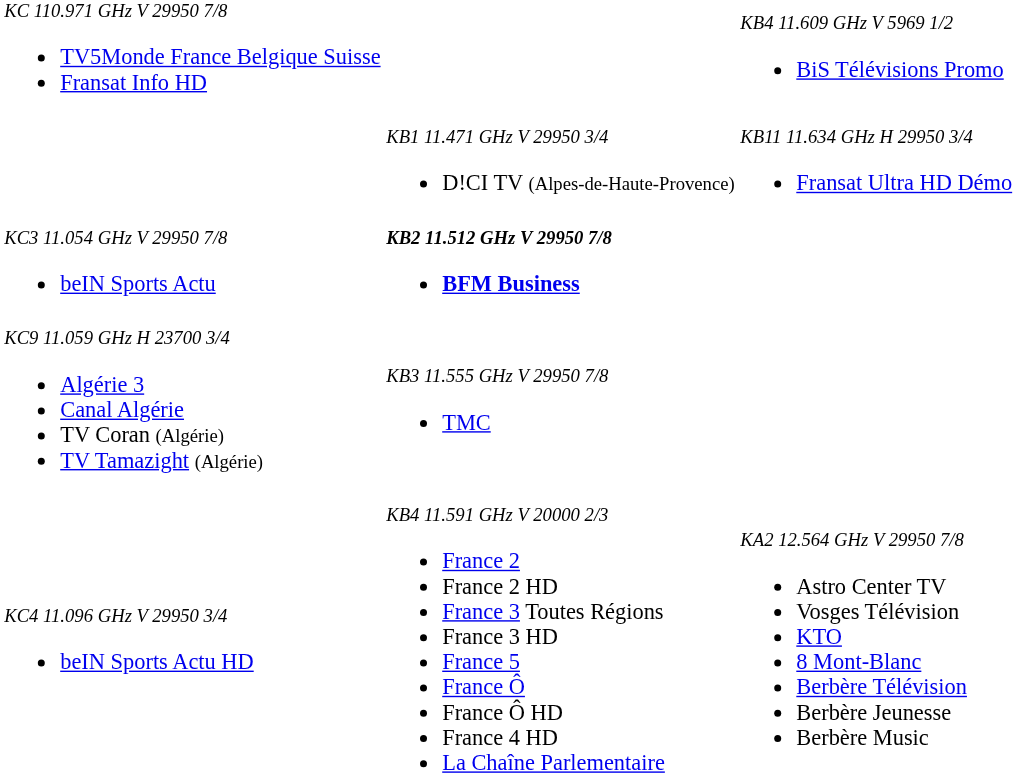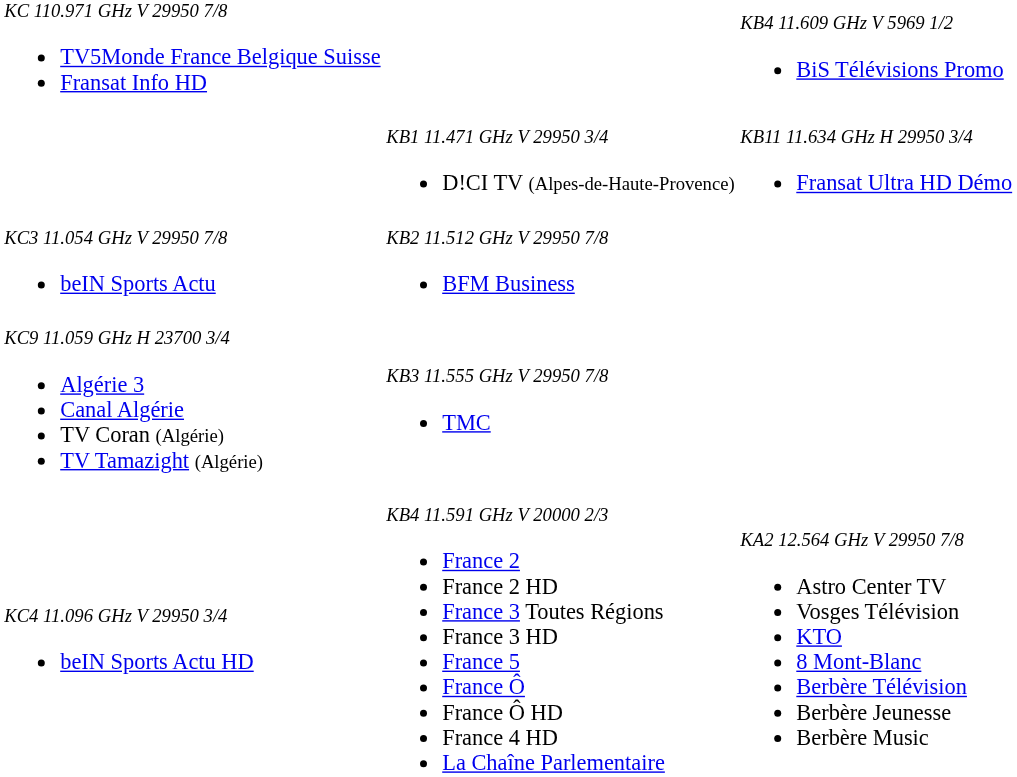(560, 260) bold -> (560, 262) normal
